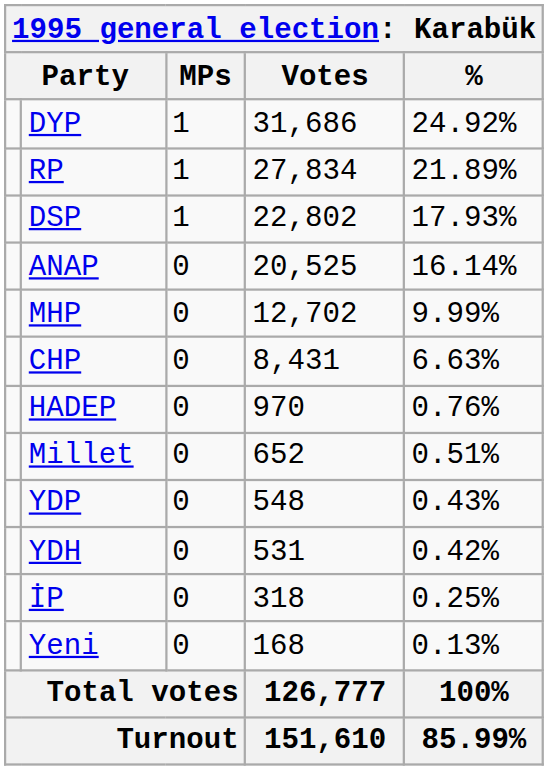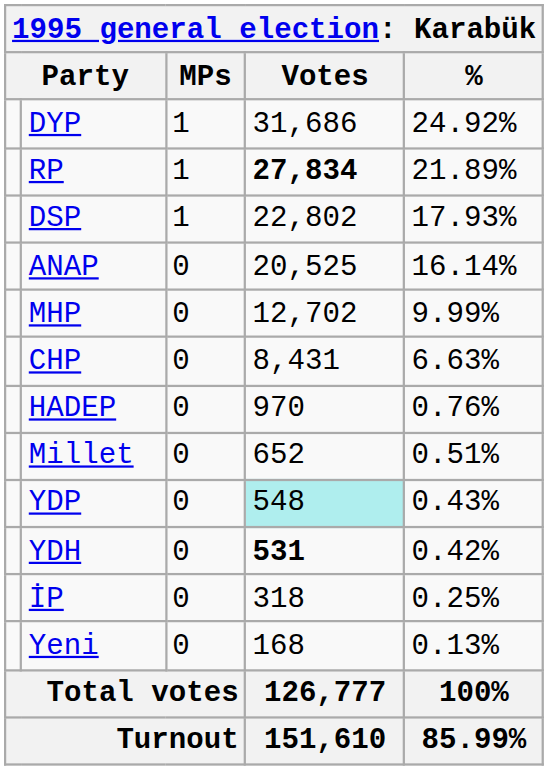(305, 171) normal -> (305, 171) bold
(279, 503) no background -> (279, 503) paleturquoise background
(279, 551) normal -> (279, 551) bold
